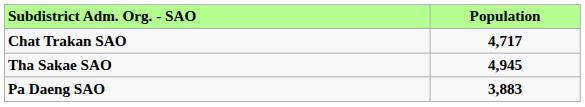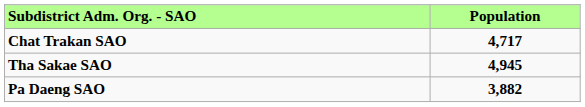(505, 89) 3,883 -> (505, 89) 3,882
